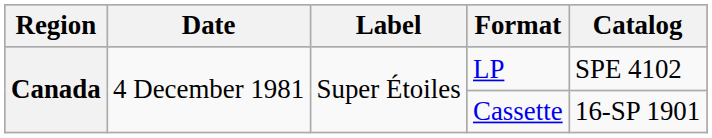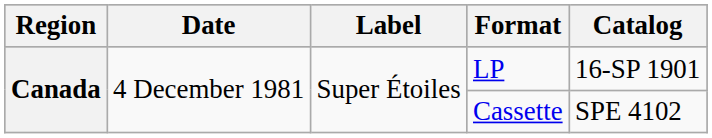(628, 68) SPE 4102 -> (638, 68) 16-SP 1901
(638, 111) 16-SP 1901 -> (628, 111) SPE 4102
